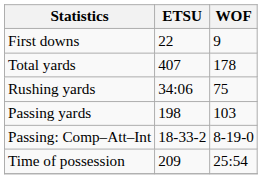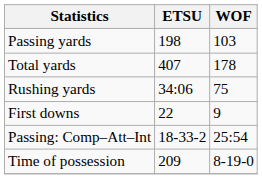rows swapped: (44, 40) <-> (50, 113)
(234, 137) 8-19-0 -> (231, 137) 25:54
(231, 161) 25:54 -> (234, 161) 8-19-0
